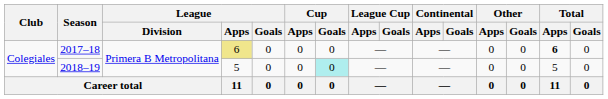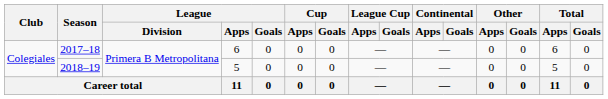(237, 49) khaki background -> (237, 49) no background
(555, 49) bold -> (555, 49) normal
(332, 67) paleturquoise background -> (332, 67) no background
